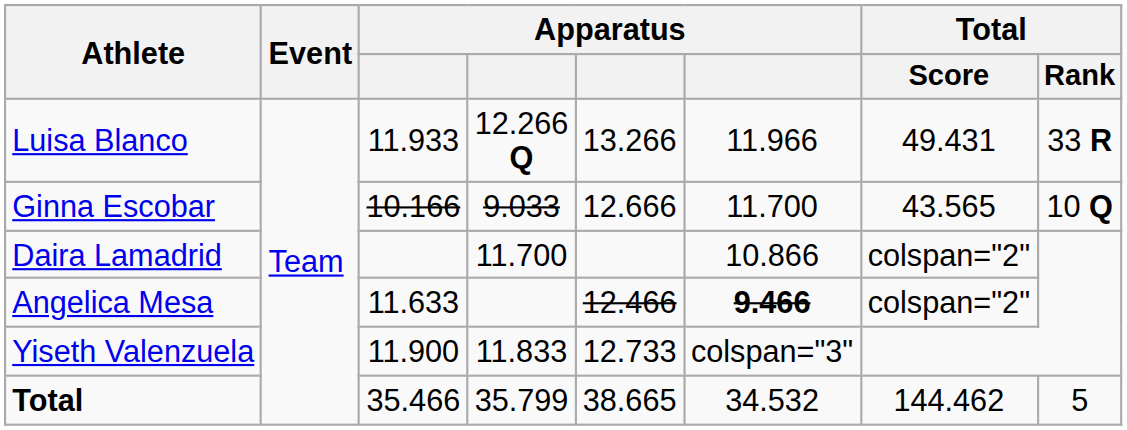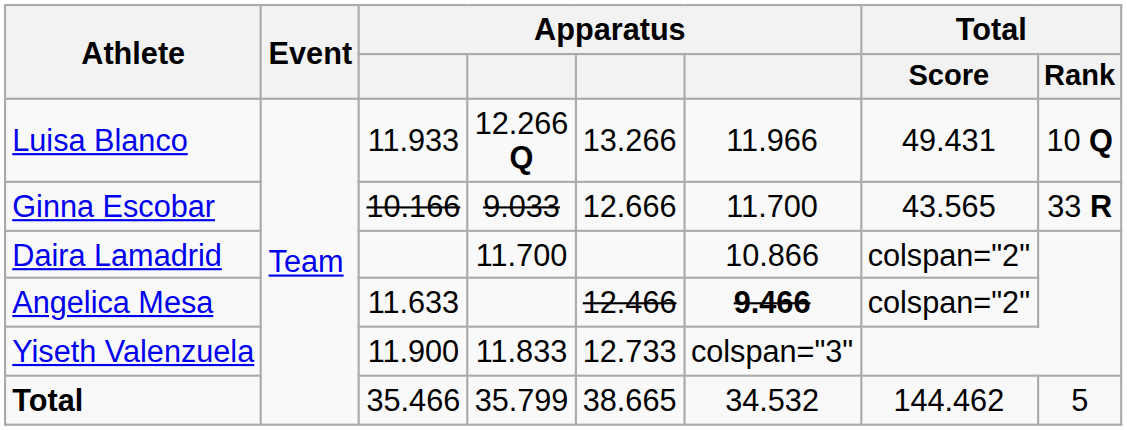(1080, 141) 33 R -> (1080, 141) 10 Q
(1080, 206) 10 Q -> (1080, 206) 33 R
